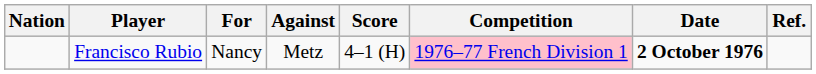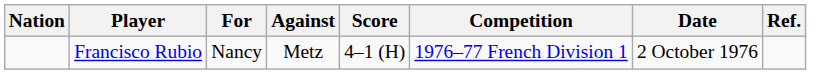(521, 52) pink background -> (521, 52) no background
(700, 52) bold -> (697, 52) normal
